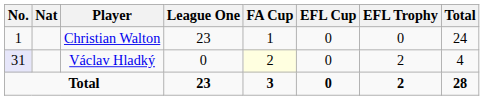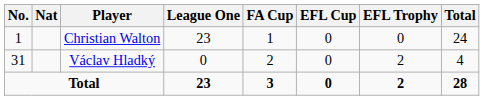(18, 60) lavender background -> (18, 60) no background
(270, 60) lightyellow background -> (270, 60) no background
